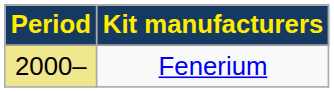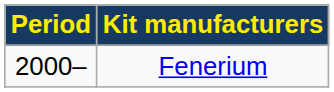(51, 65) khaki background -> (51, 65) no background
